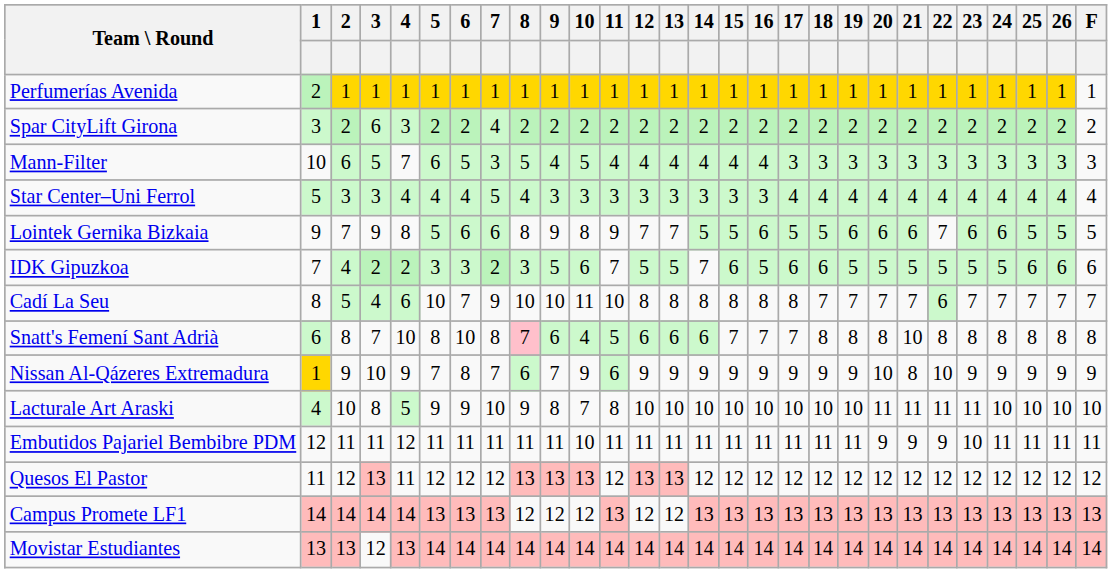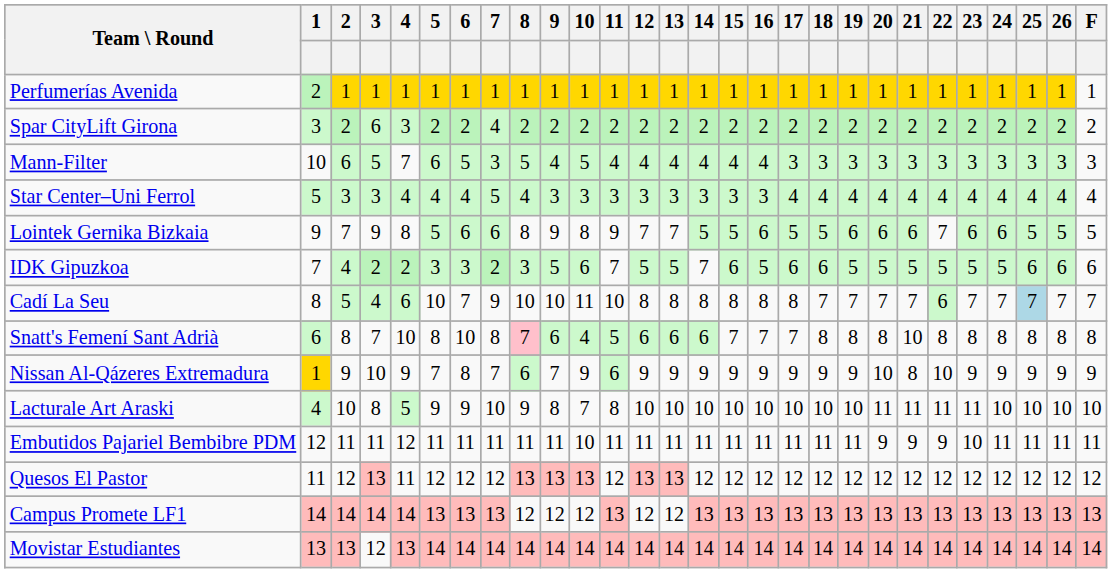(1032, 302) no background -> (1032, 302) lightblue background
